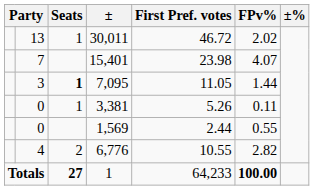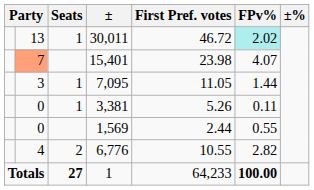(265, 38) no background -> (265, 38) paleturquoise background
(41, 60) no background -> (41, 60) lightsalmon background
(79, 83) bold -> (79, 83) normal
